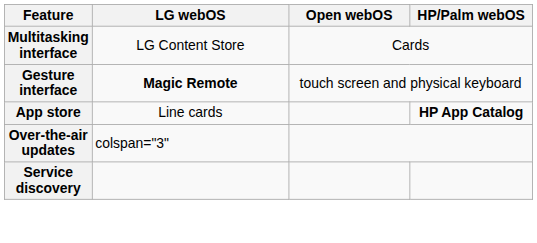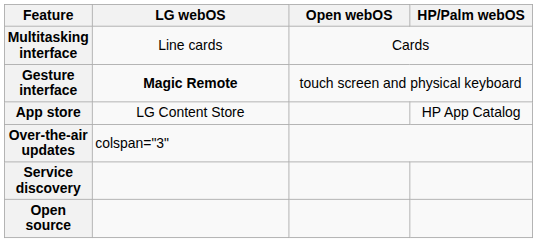(190, 45) LG Content Store -> (190, 45) Line cards
(190, 113) Line cards -> (190, 113) LG Content Store
(471, 113) bold -> (471, 113) normal
+ row: (48, 218)
